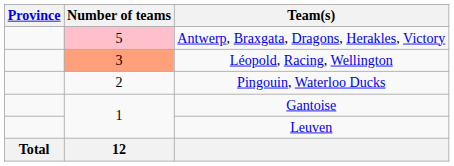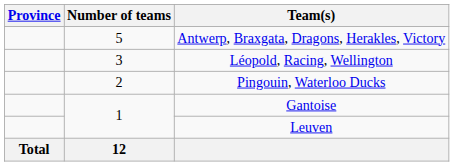(119, 37) pink background -> (119, 37) no background
(119, 60) lightsalmon background -> (119, 60) no background
